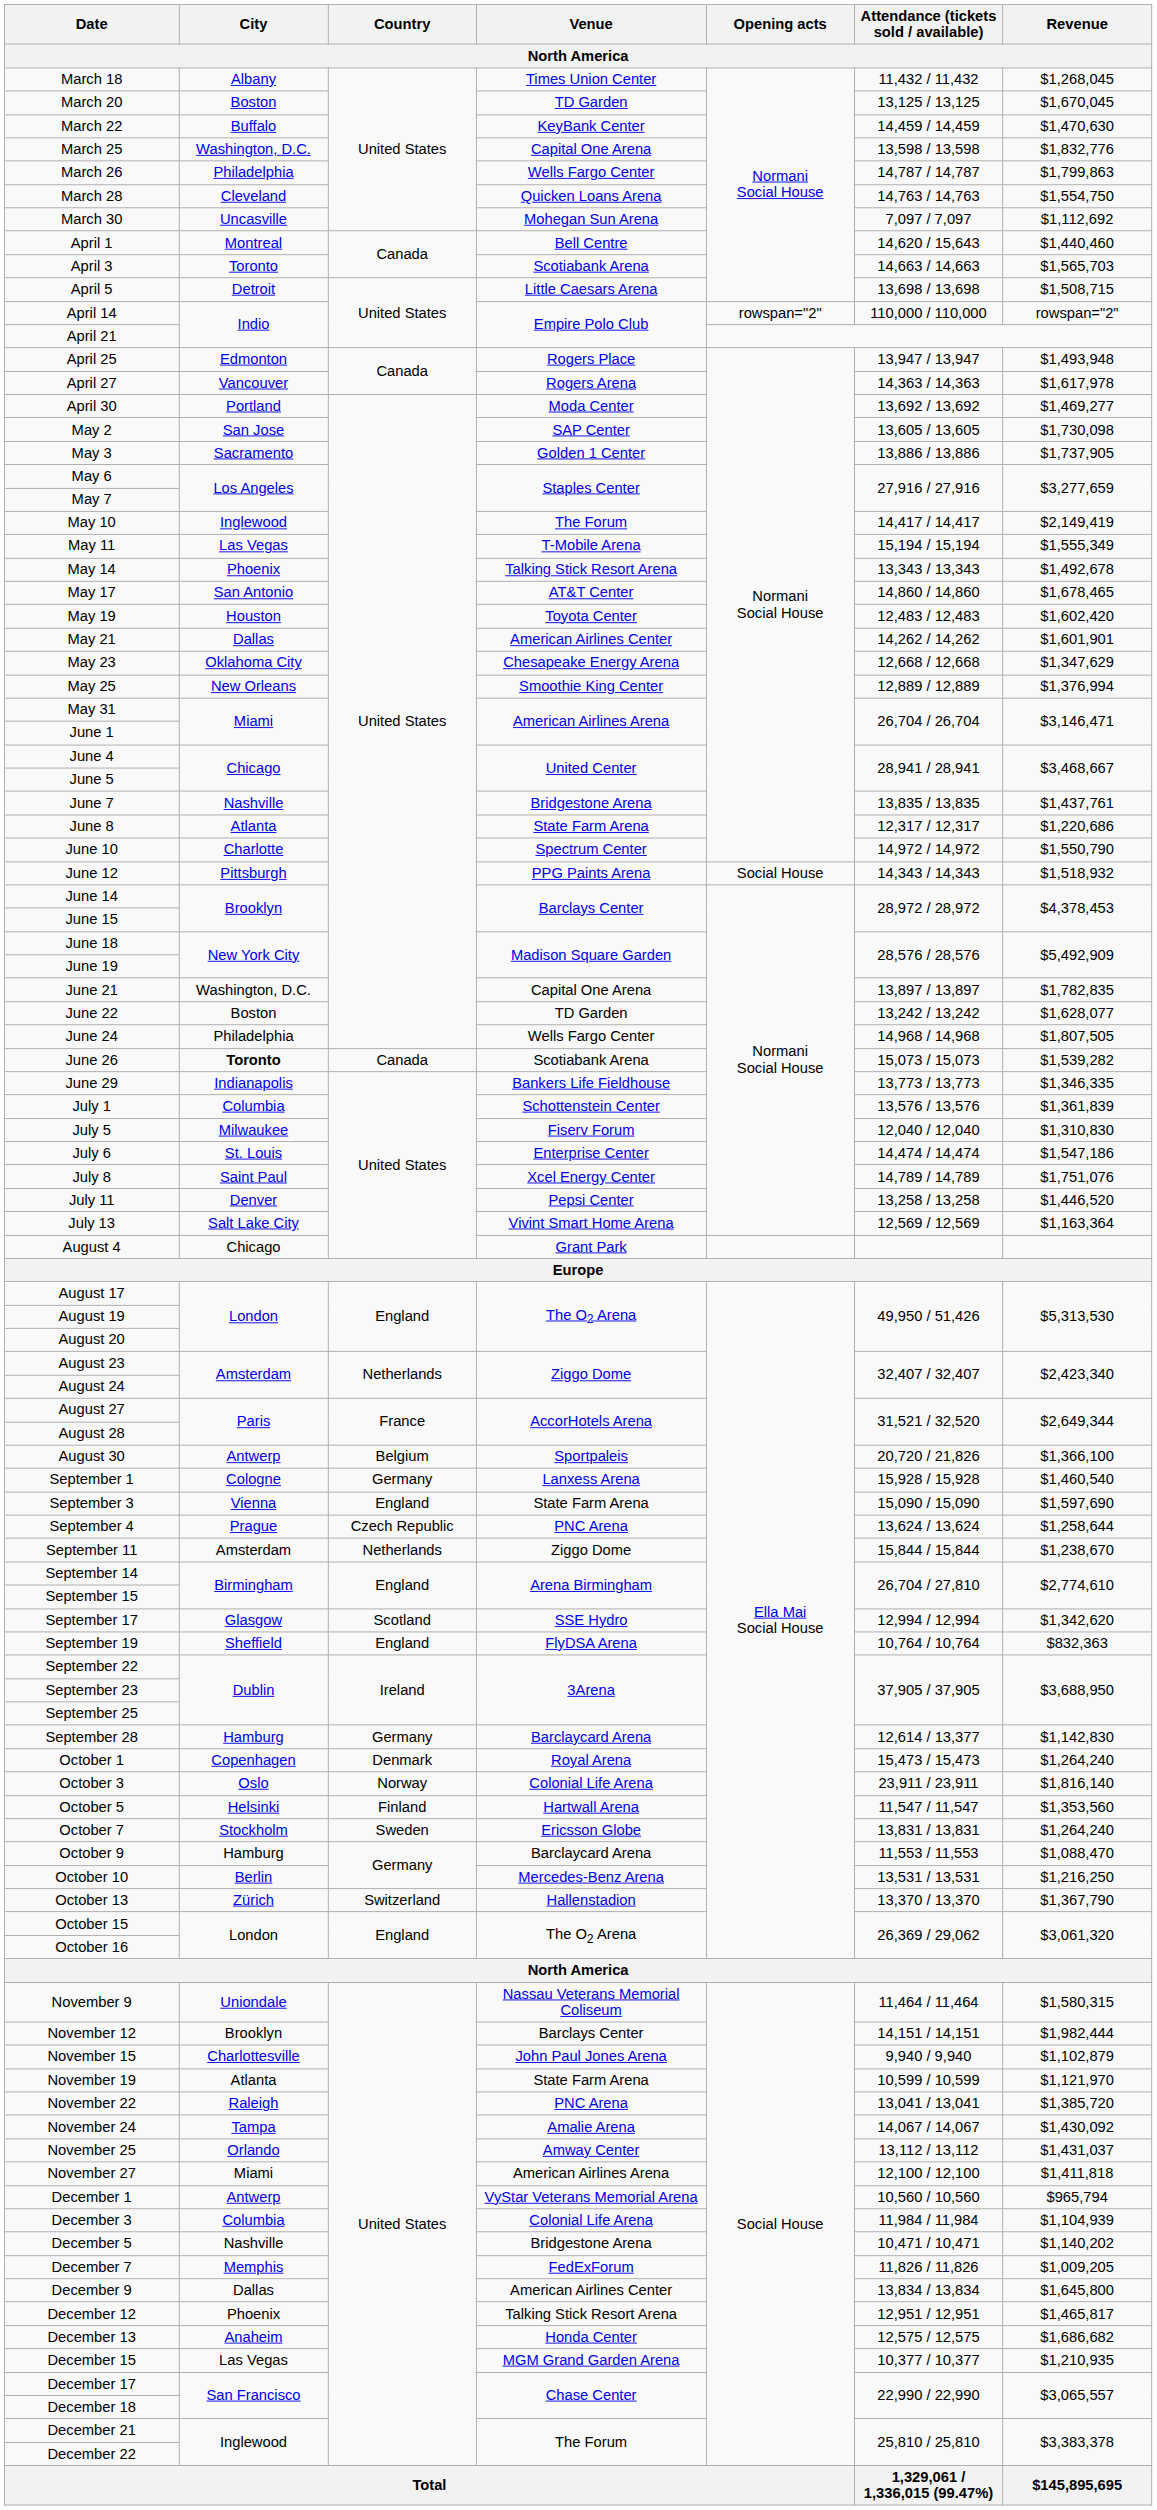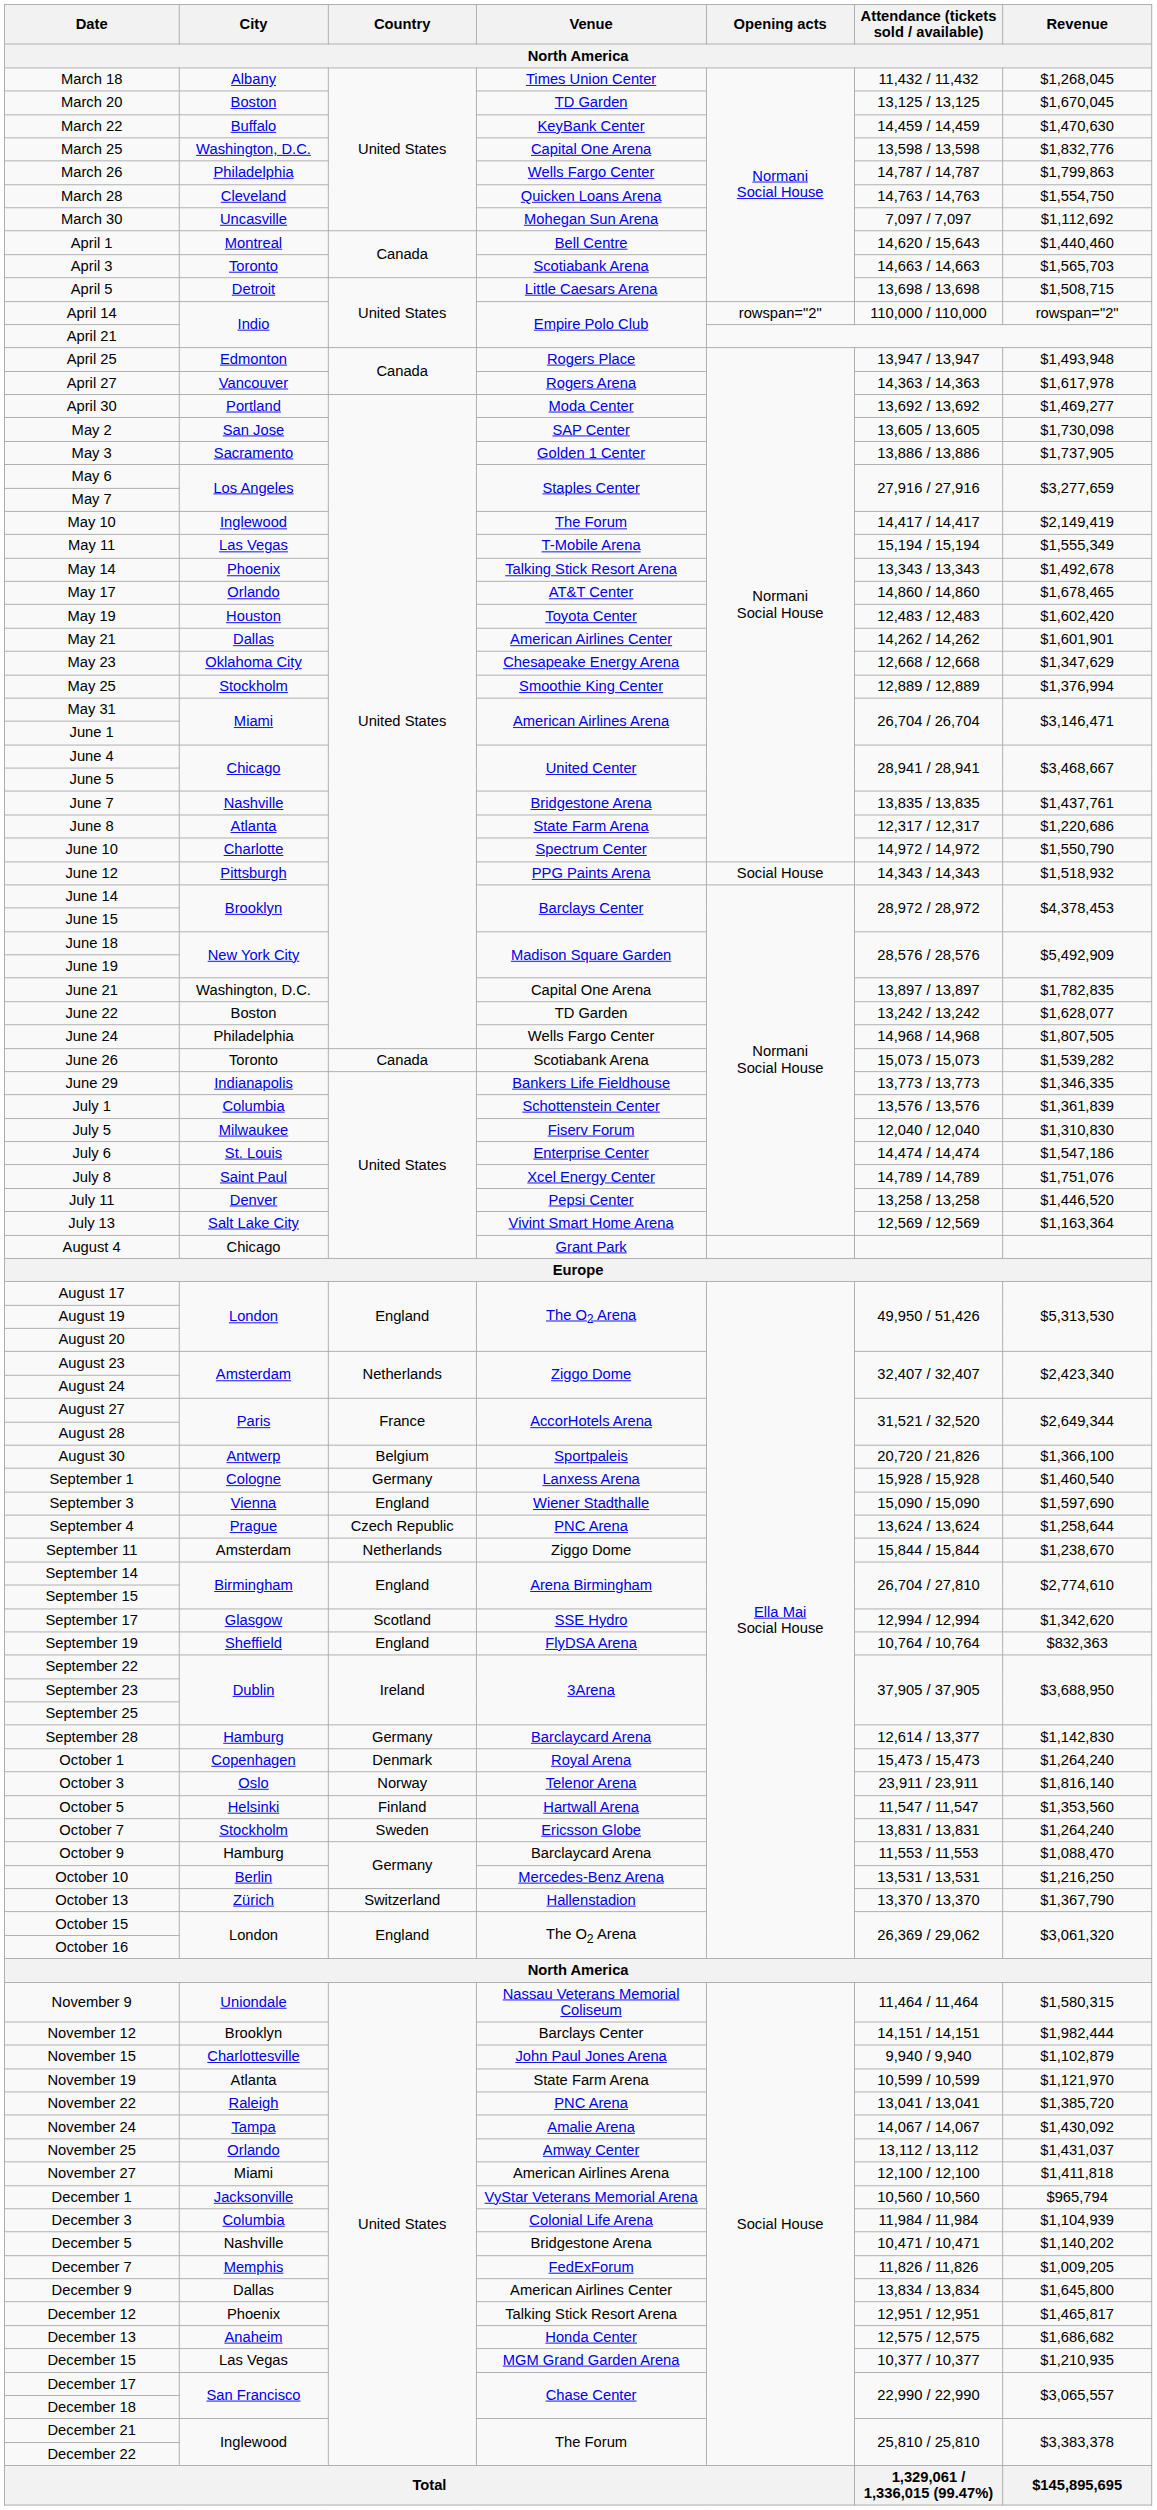(253, 593) San Antonio -> (253, 593) Orlando
(253, 686) New Orleans -> (253, 686) Stockholm
(253, 1059) bold -> (253, 1059) normal
(591, 1503) State Farm Arena -> (591, 1503) Wiener Stadthalle
(591, 1783) Colonial Life Arena -> (591, 1783) Telenor Arena
(253, 2197) Antwerp -> (253, 2197) Jacksonville
